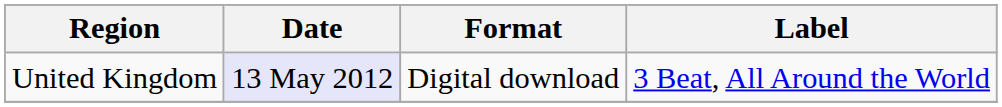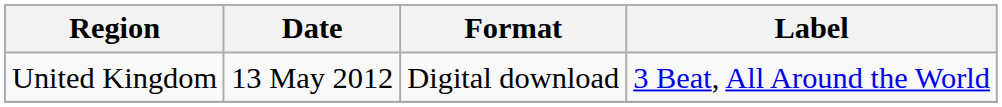(312, 76) lavender background -> (312, 76) no background
